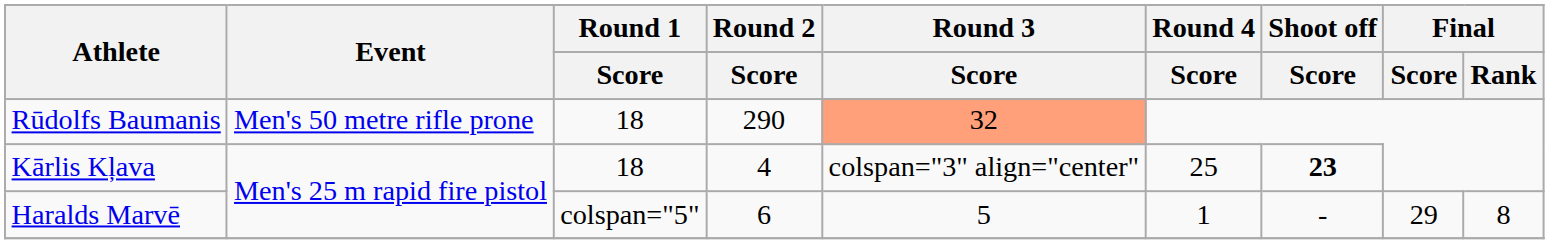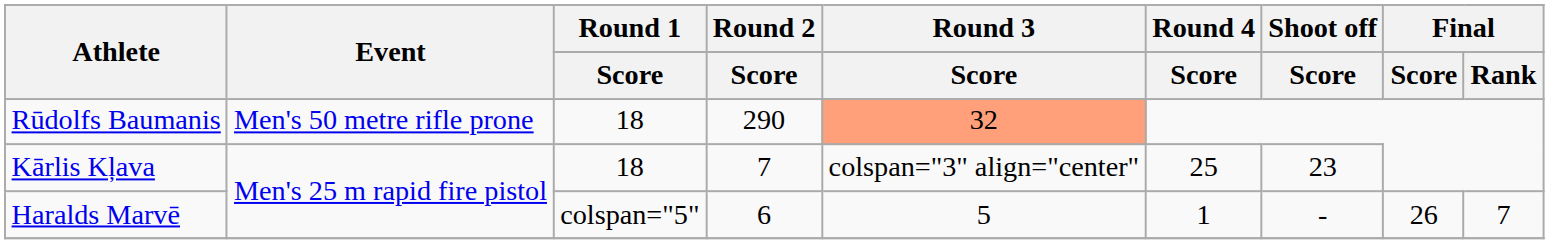(764, 167) 4 -> (764, 167) 7
(1323, 167) bold -> (1323, 167) normal
(1424, 214) 29 -> (1424, 214) 26
(1503, 214) 8 -> (1503, 214) 7
